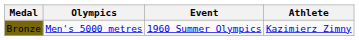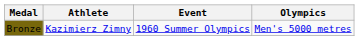columns swapped: (309, 13) <-> (94, 13)
